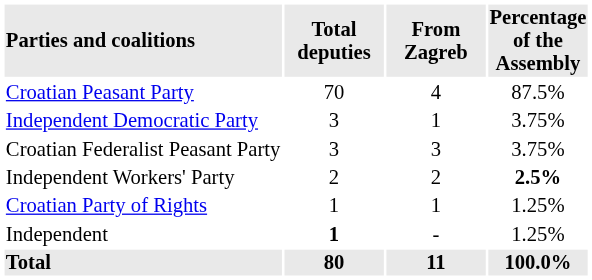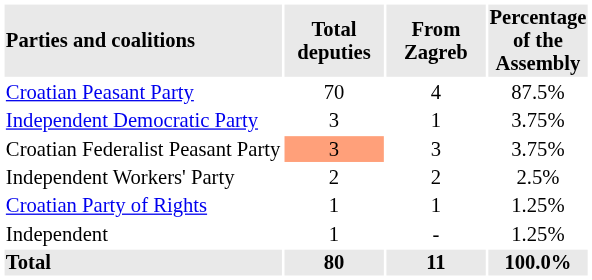(334, 148) no background -> (334, 148) lightsalmon background
(538, 177) bold -> (538, 177) normal
(334, 234) bold -> (334, 234) normal
